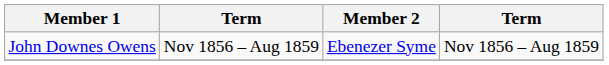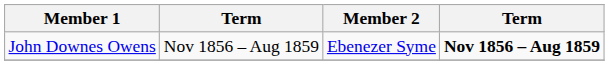(521, 45) normal -> (522, 45) bold
